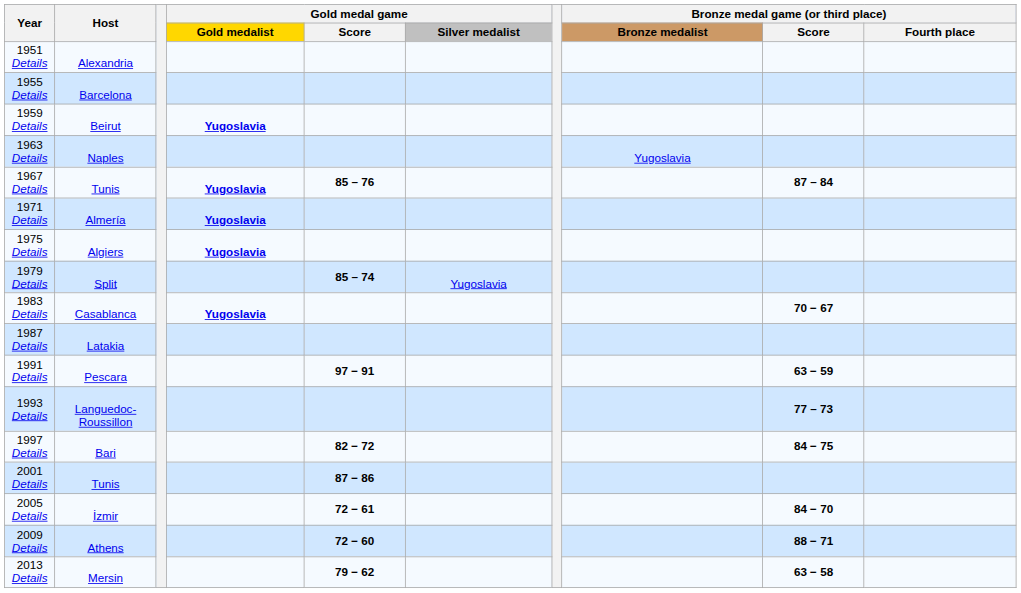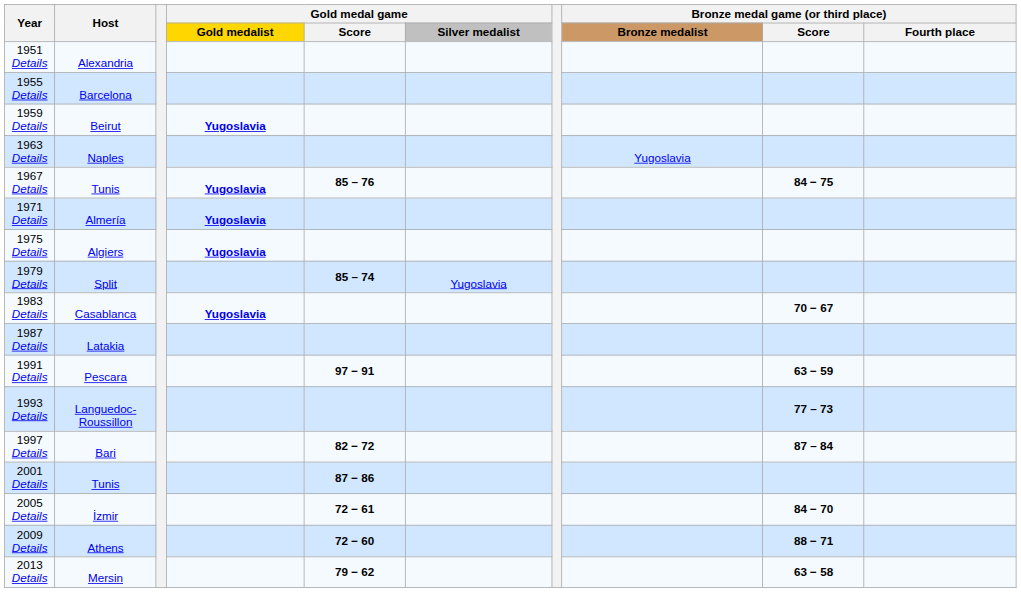(814, 183) 87 – 84 -> (814, 183) 84 − 75
(814, 447) 84 − 75 -> (814, 447) 87 – 84
